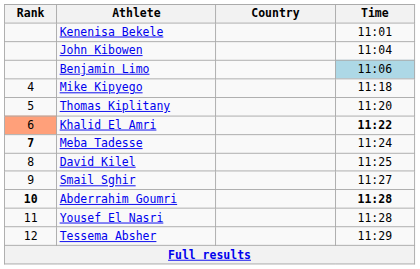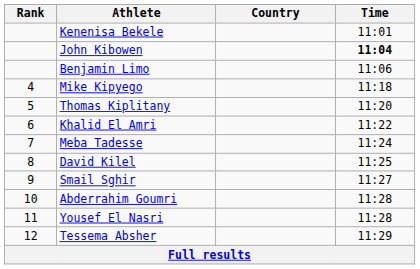(375, 51) normal -> (375, 51) bold
(375, 70) lightblue background -> (375, 70) no background
(31, 125) lightsalmon background -> (31, 125) no background
(375, 125) bold -> (375, 125) normal
(31, 144) bold -> (31, 144) normal
(31, 199) bold -> (31, 199) normal
(375, 199) bold -> (375, 199) normal
